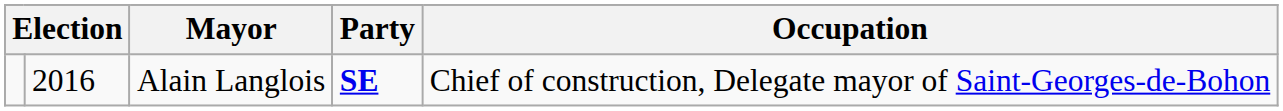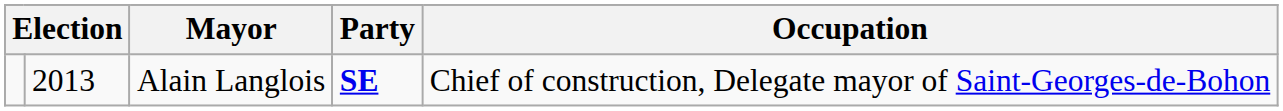(63, 79) 2016 -> (63, 79) 2013
